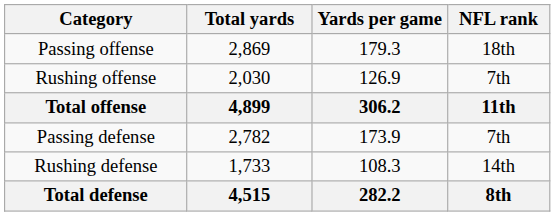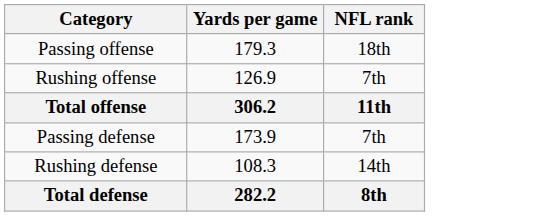- column: (249, 19)
